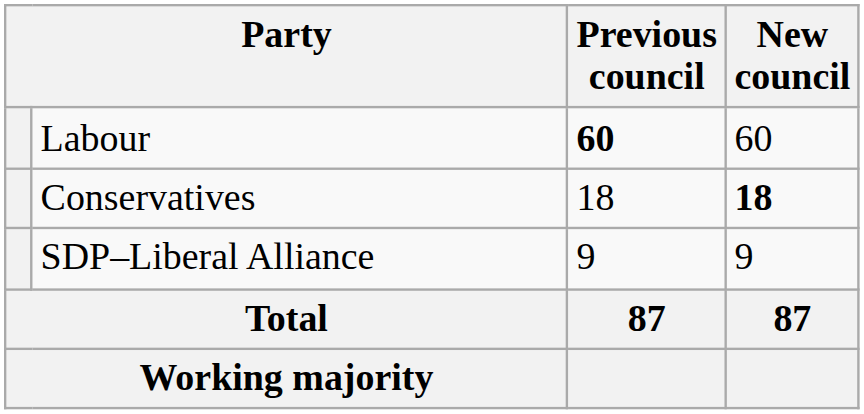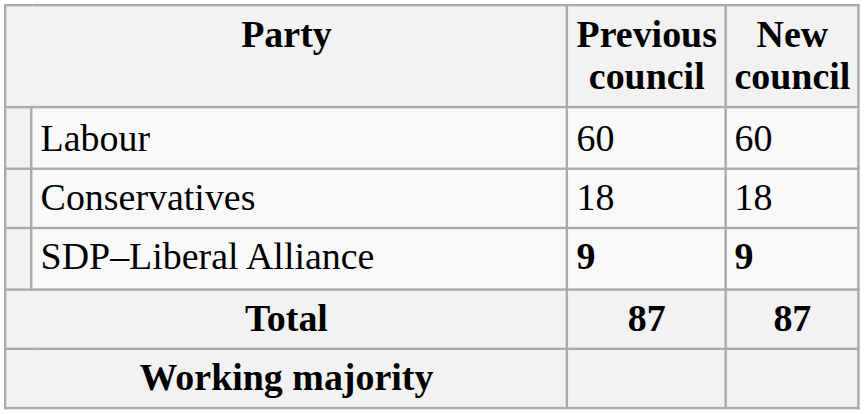(595, 137) bold -> (595, 137) normal
(753, 197) bold -> (753, 197) normal
(586, 257) normal -> (586, 257) bold
(744, 257) normal -> (744, 257) bold
